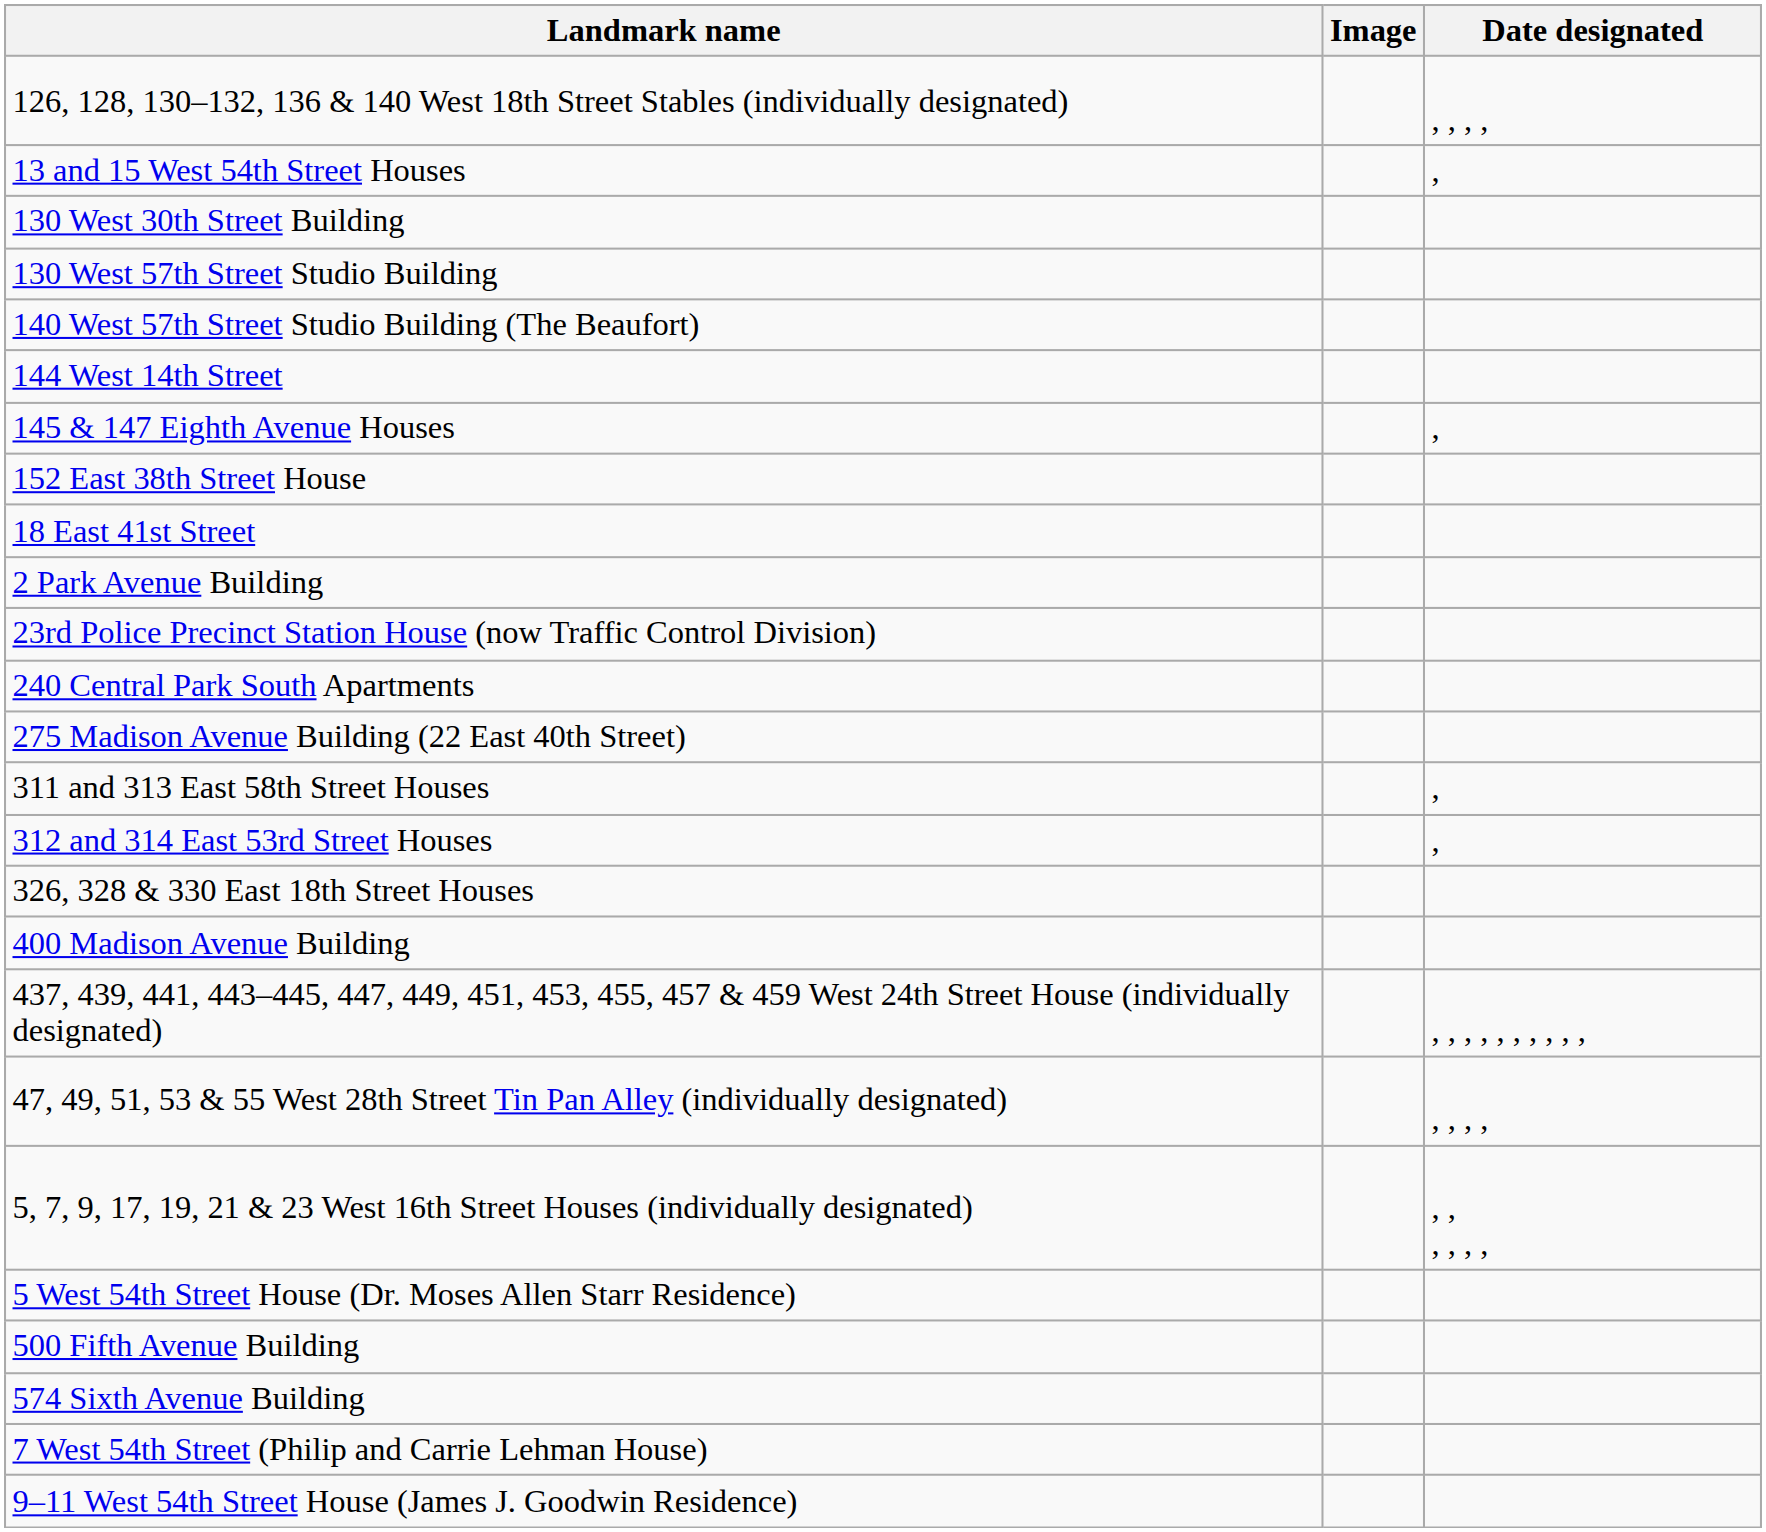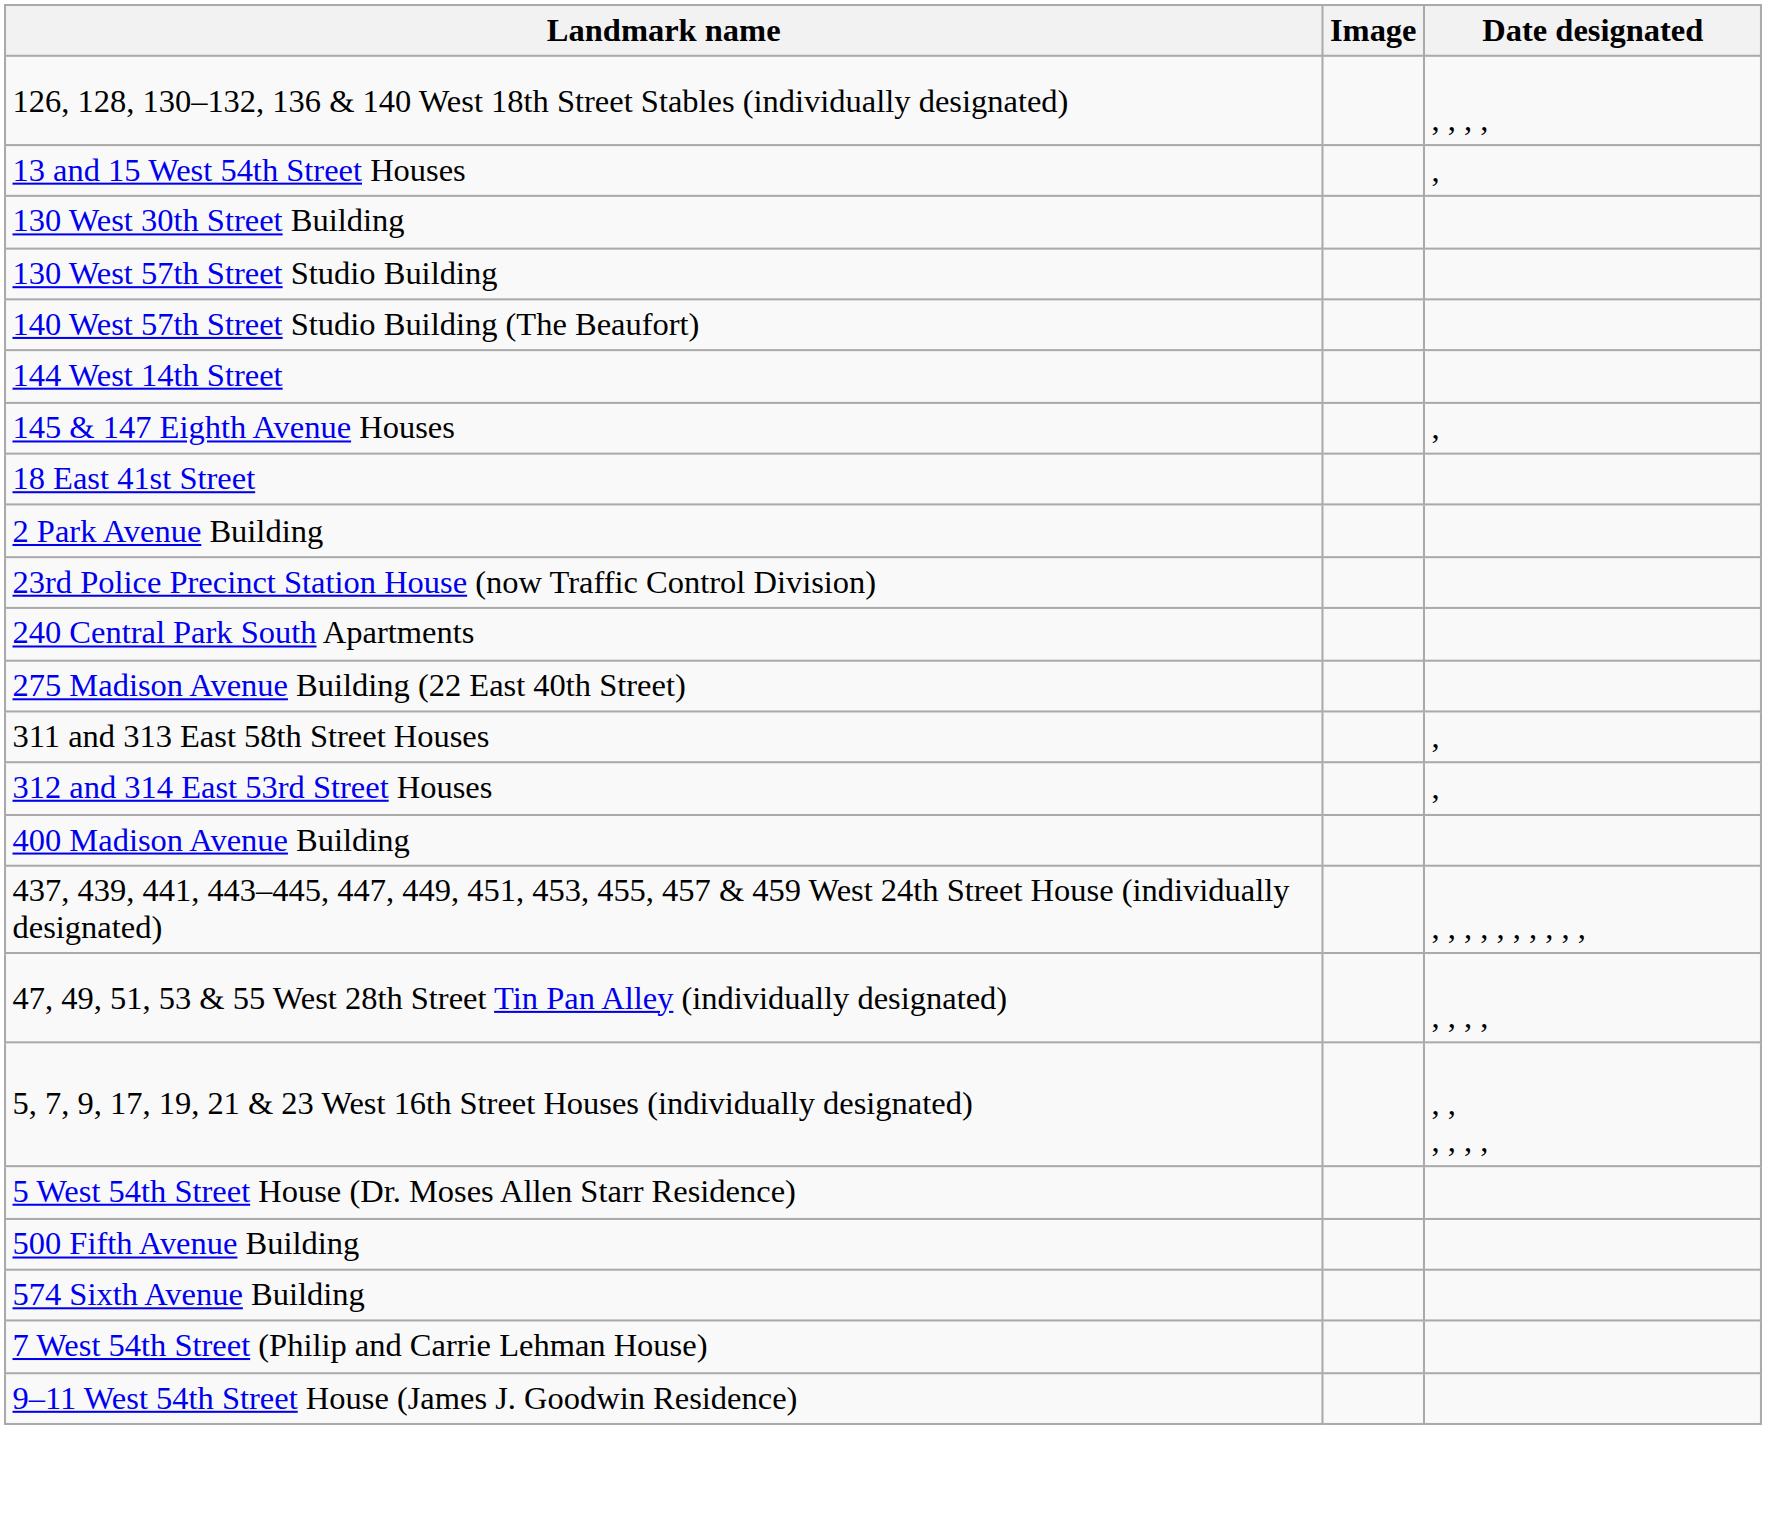- row: (189, 478)
- row: (273, 890)
